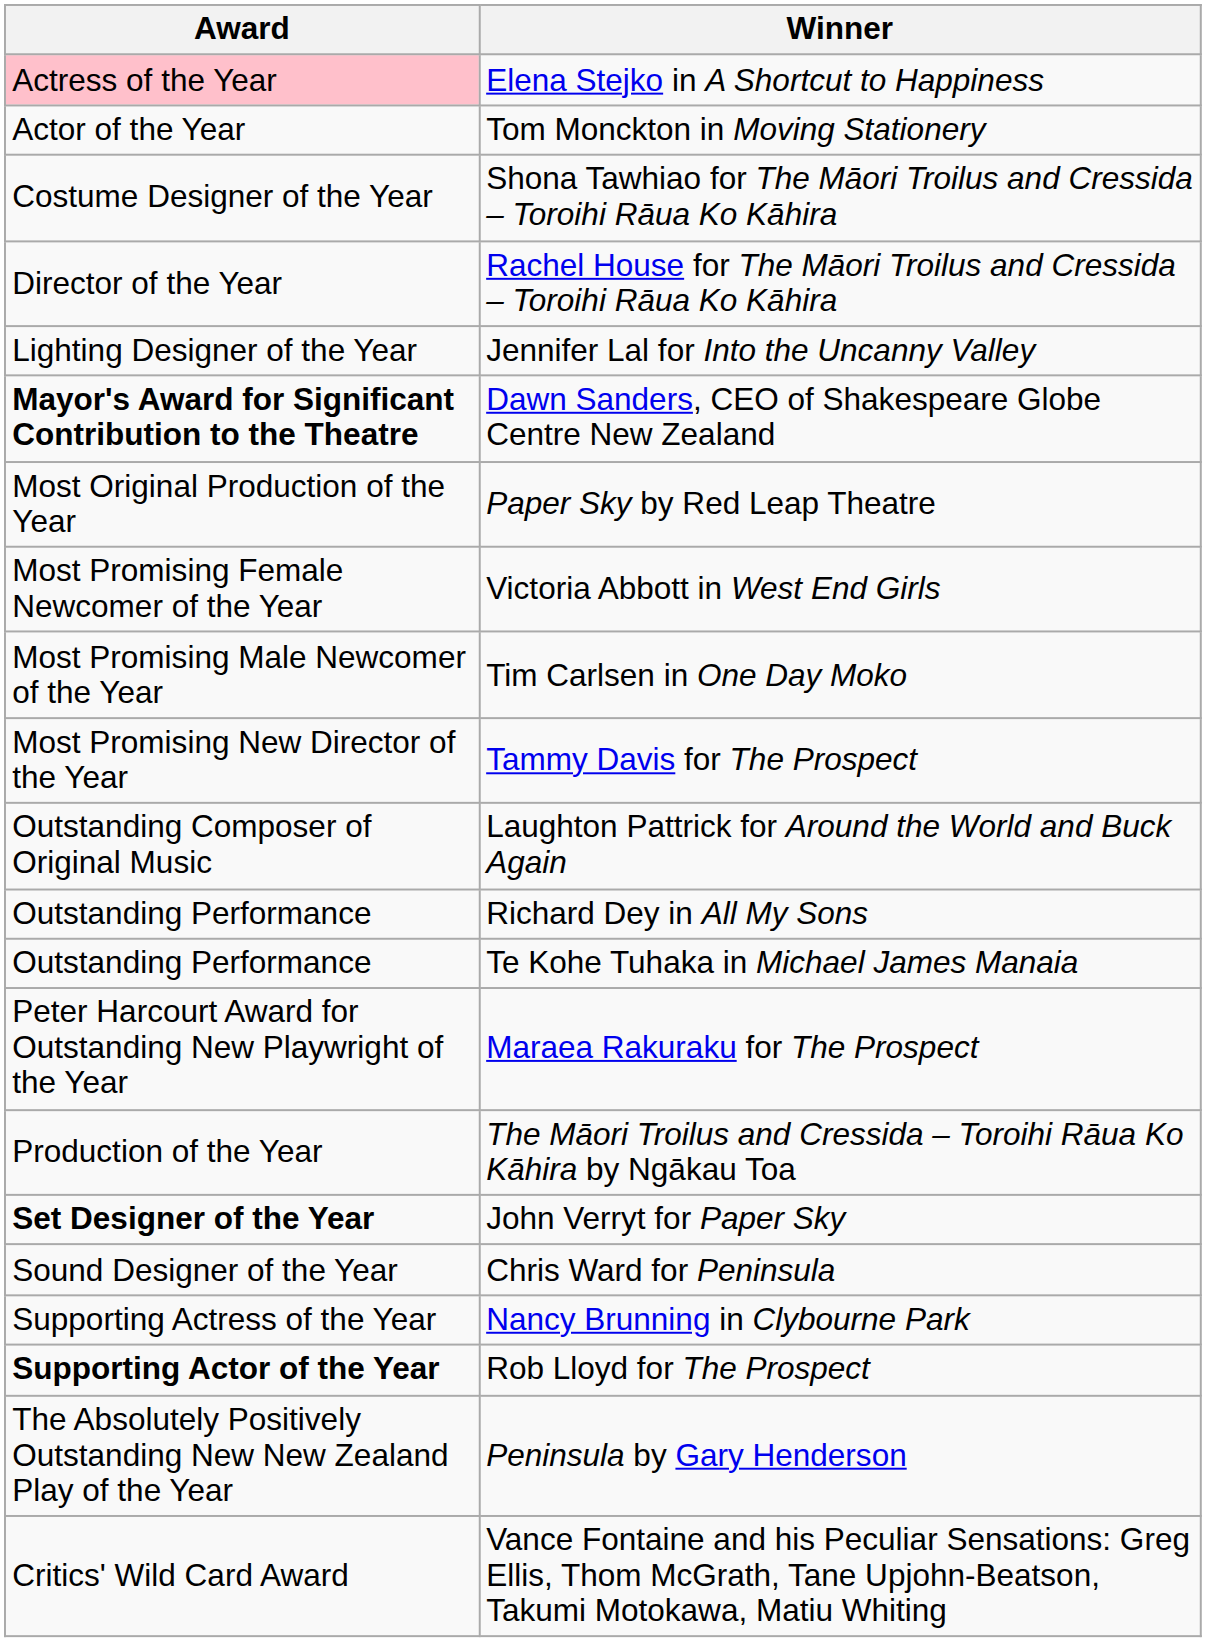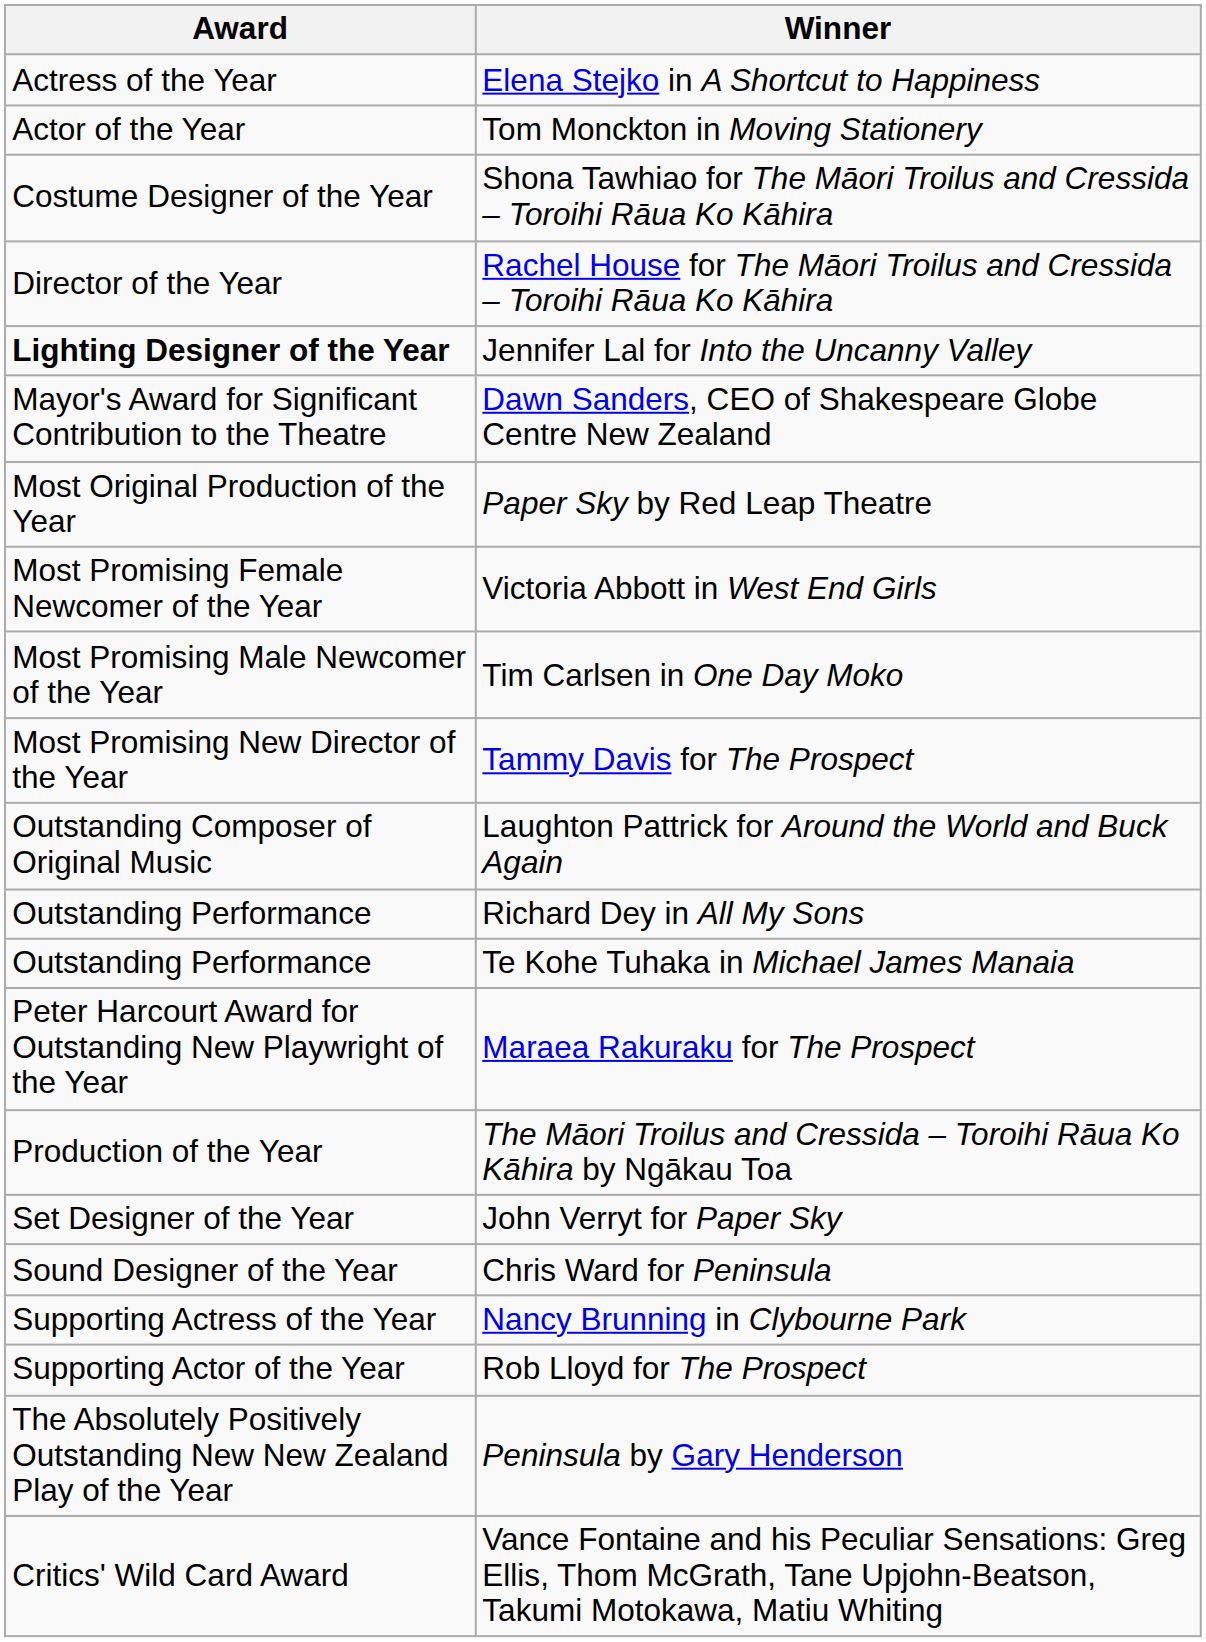(145, 79) pink background -> (145, 79) no background
(215, 350) normal -> (231, 350) bold
(233, 418) bold -> (215, 418) normal
(193, 1219) bold -> (183, 1219) normal
(226, 1369) bold -> (209, 1369) normal
